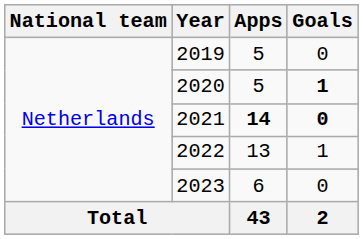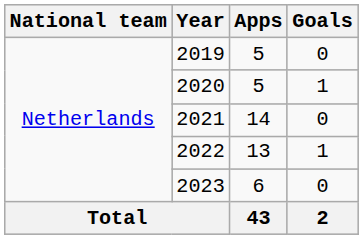(323, 87) bold -> (323, 87) normal
(259, 120) bold -> (259, 120) normal
(323, 120) bold -> (323, 120) normal
